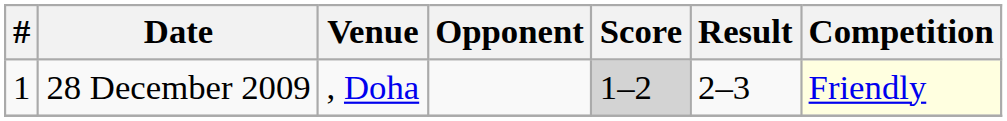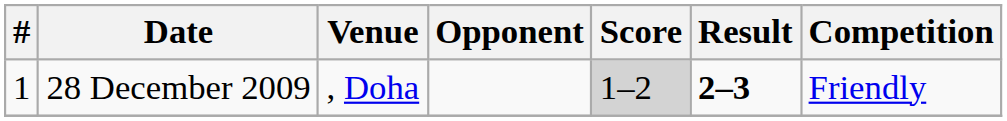(724, 87) normal -> (724, 87) bold
(867, 87) lightyellow background -> (867, 87) no background
